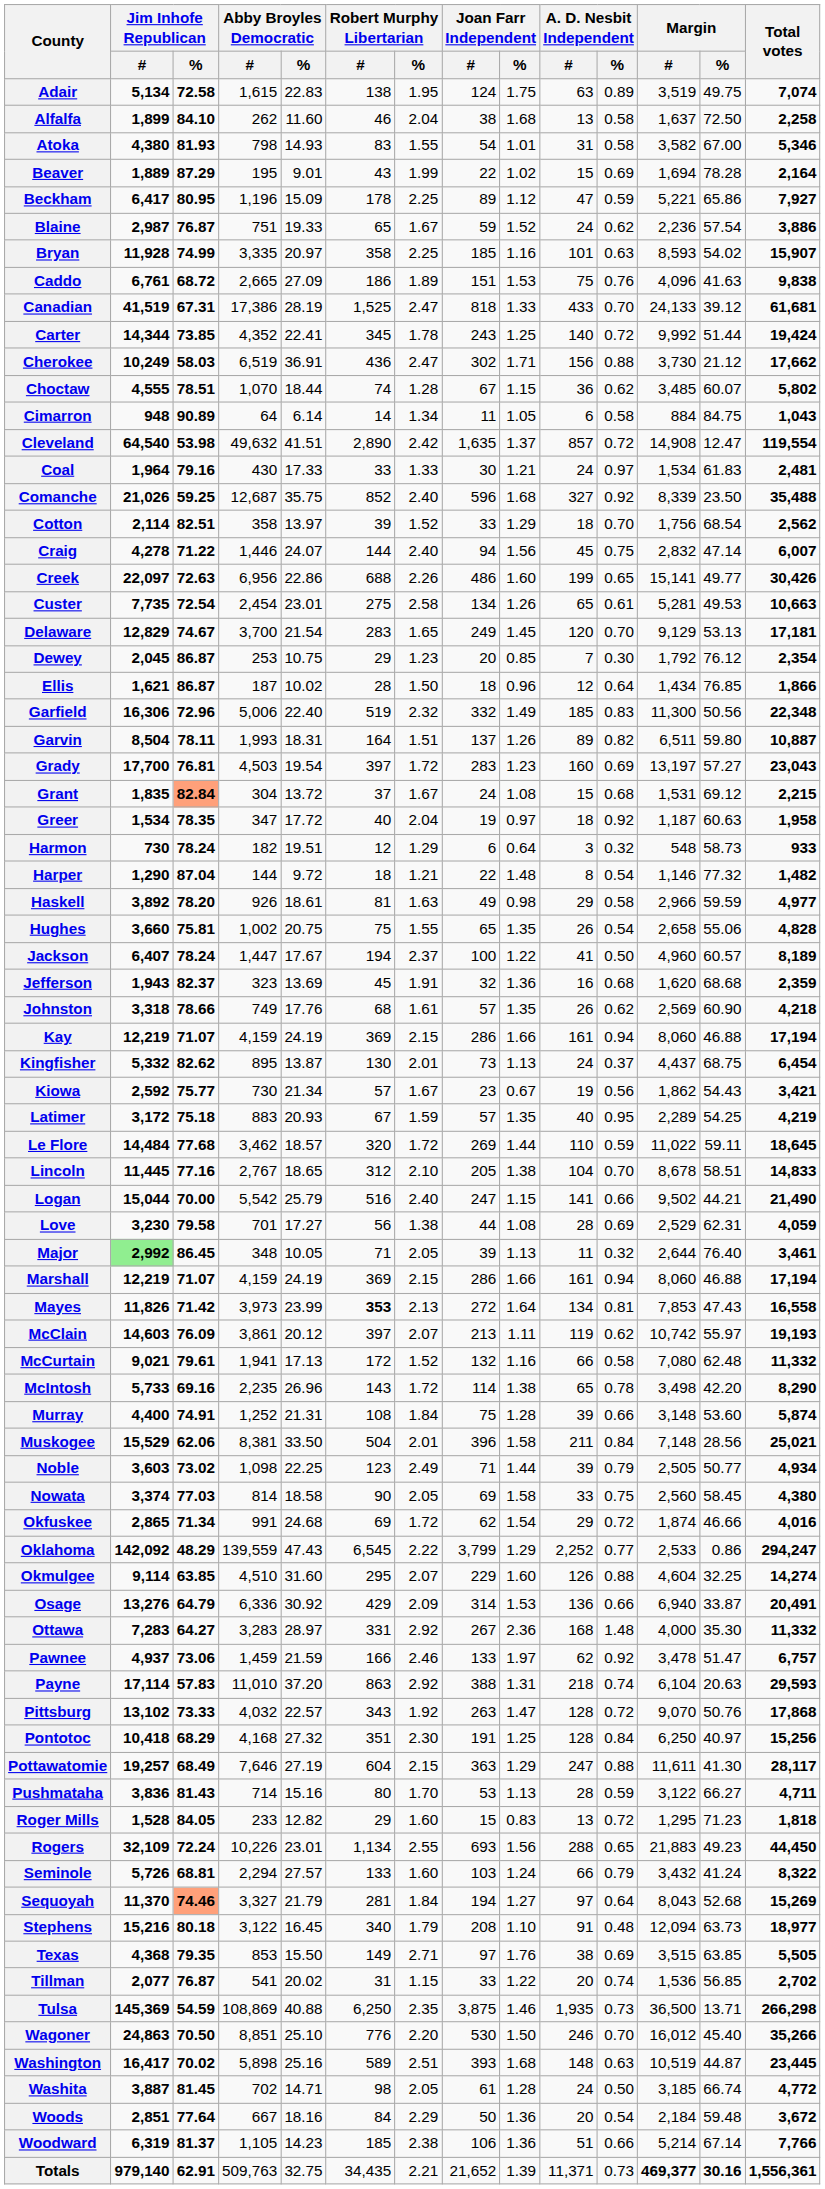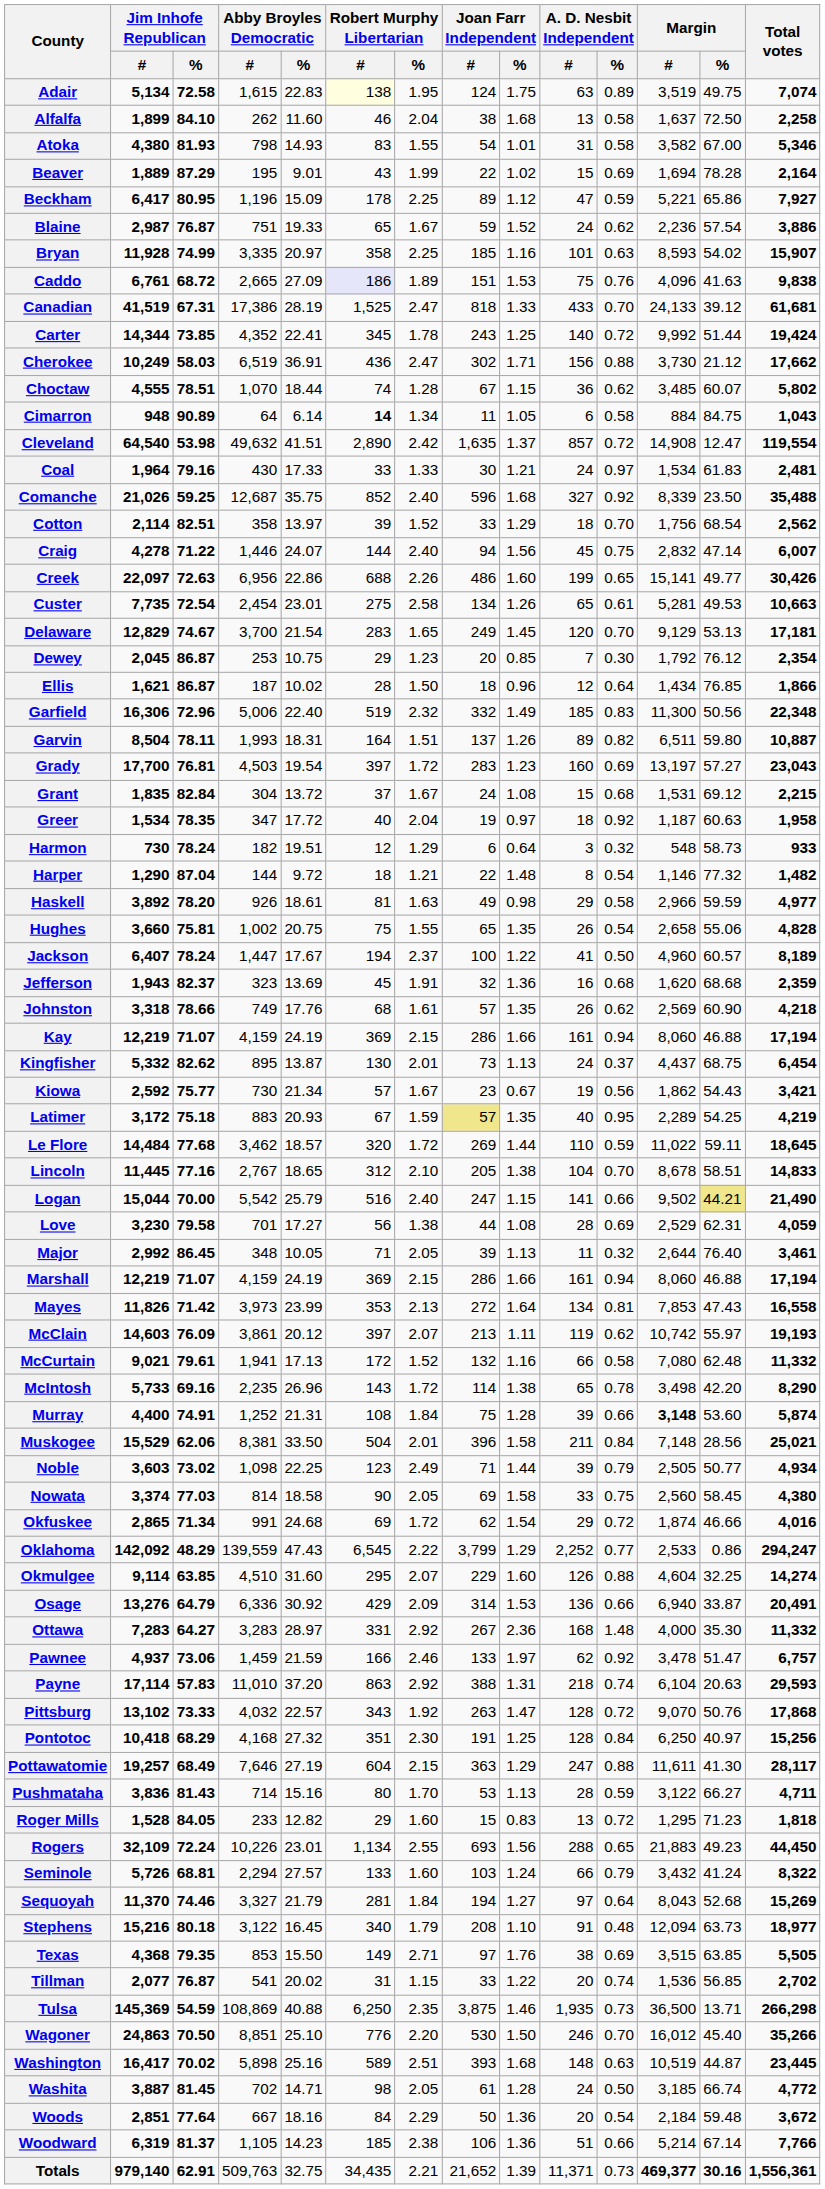(378, 92) no background -> (378, 92) lightyellow background
(378, 281) no background -> (378, 281) lavender background
(383, 416) normal -> (383, 416) bold
(196, 794) lightsalmon background -> (196, 794) no background
(488, 1118) no background -> (488, 1118) khaki background
(722, 1199) no background -> (722, 1199) khaki background
(151, 1253) lightgreen background -> (151, 1253) no background
(378, 1307) bold -> (378, 1307) normal
(677, 1415) normal -> (677, 1415) bold
(196, 1901) lightsalmon background -> (196, 1901) no background
